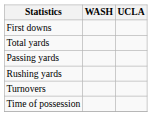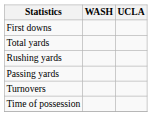rows swapped: (34, 73) <-> (33, 58)
